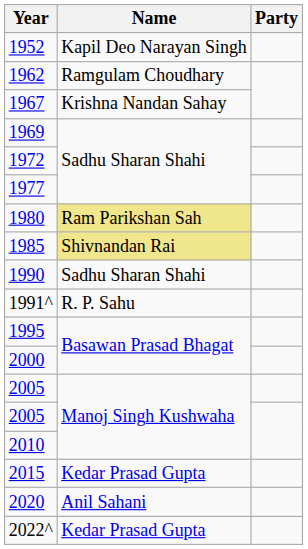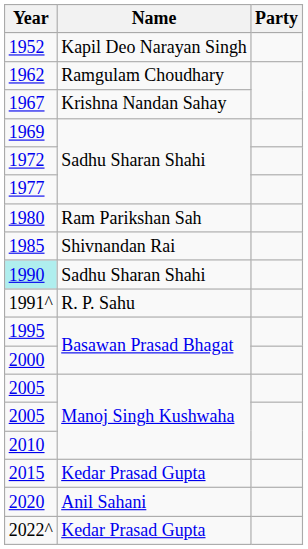(131, 217) khaki background -> (131, 217) no background
(118, 246) khaki background -> (118, 246) no background
(27, 274) no background -> (27, 274) paleturquoise background
